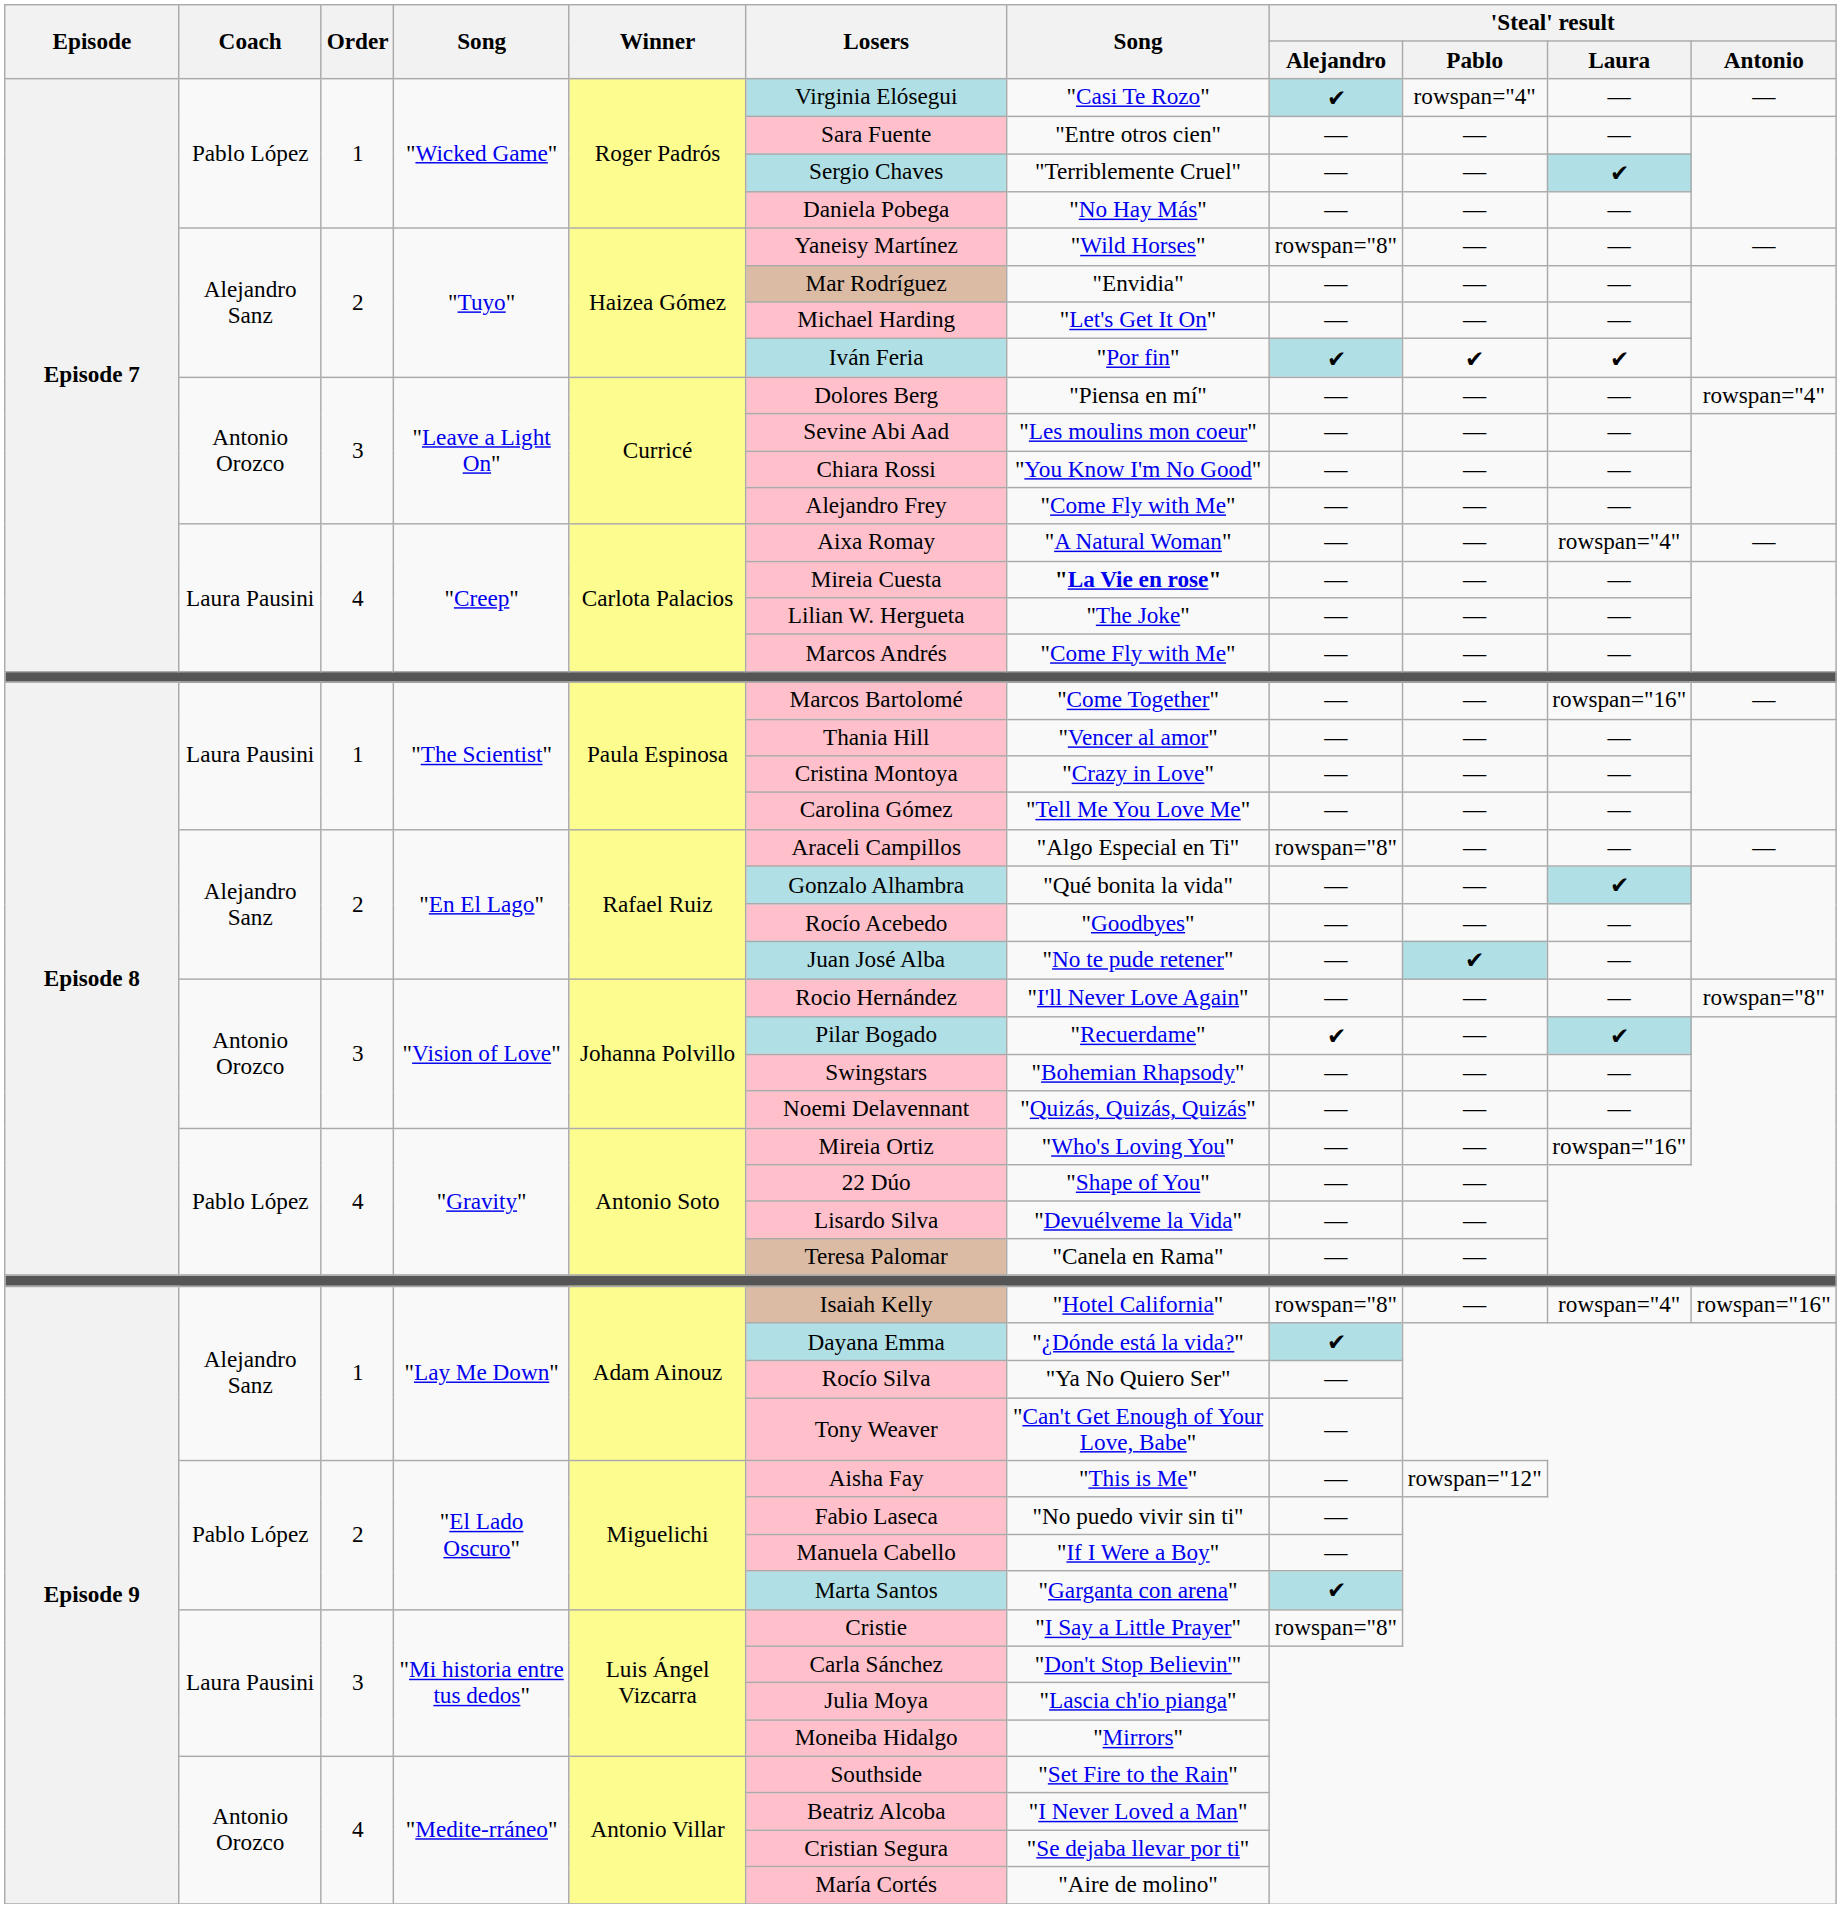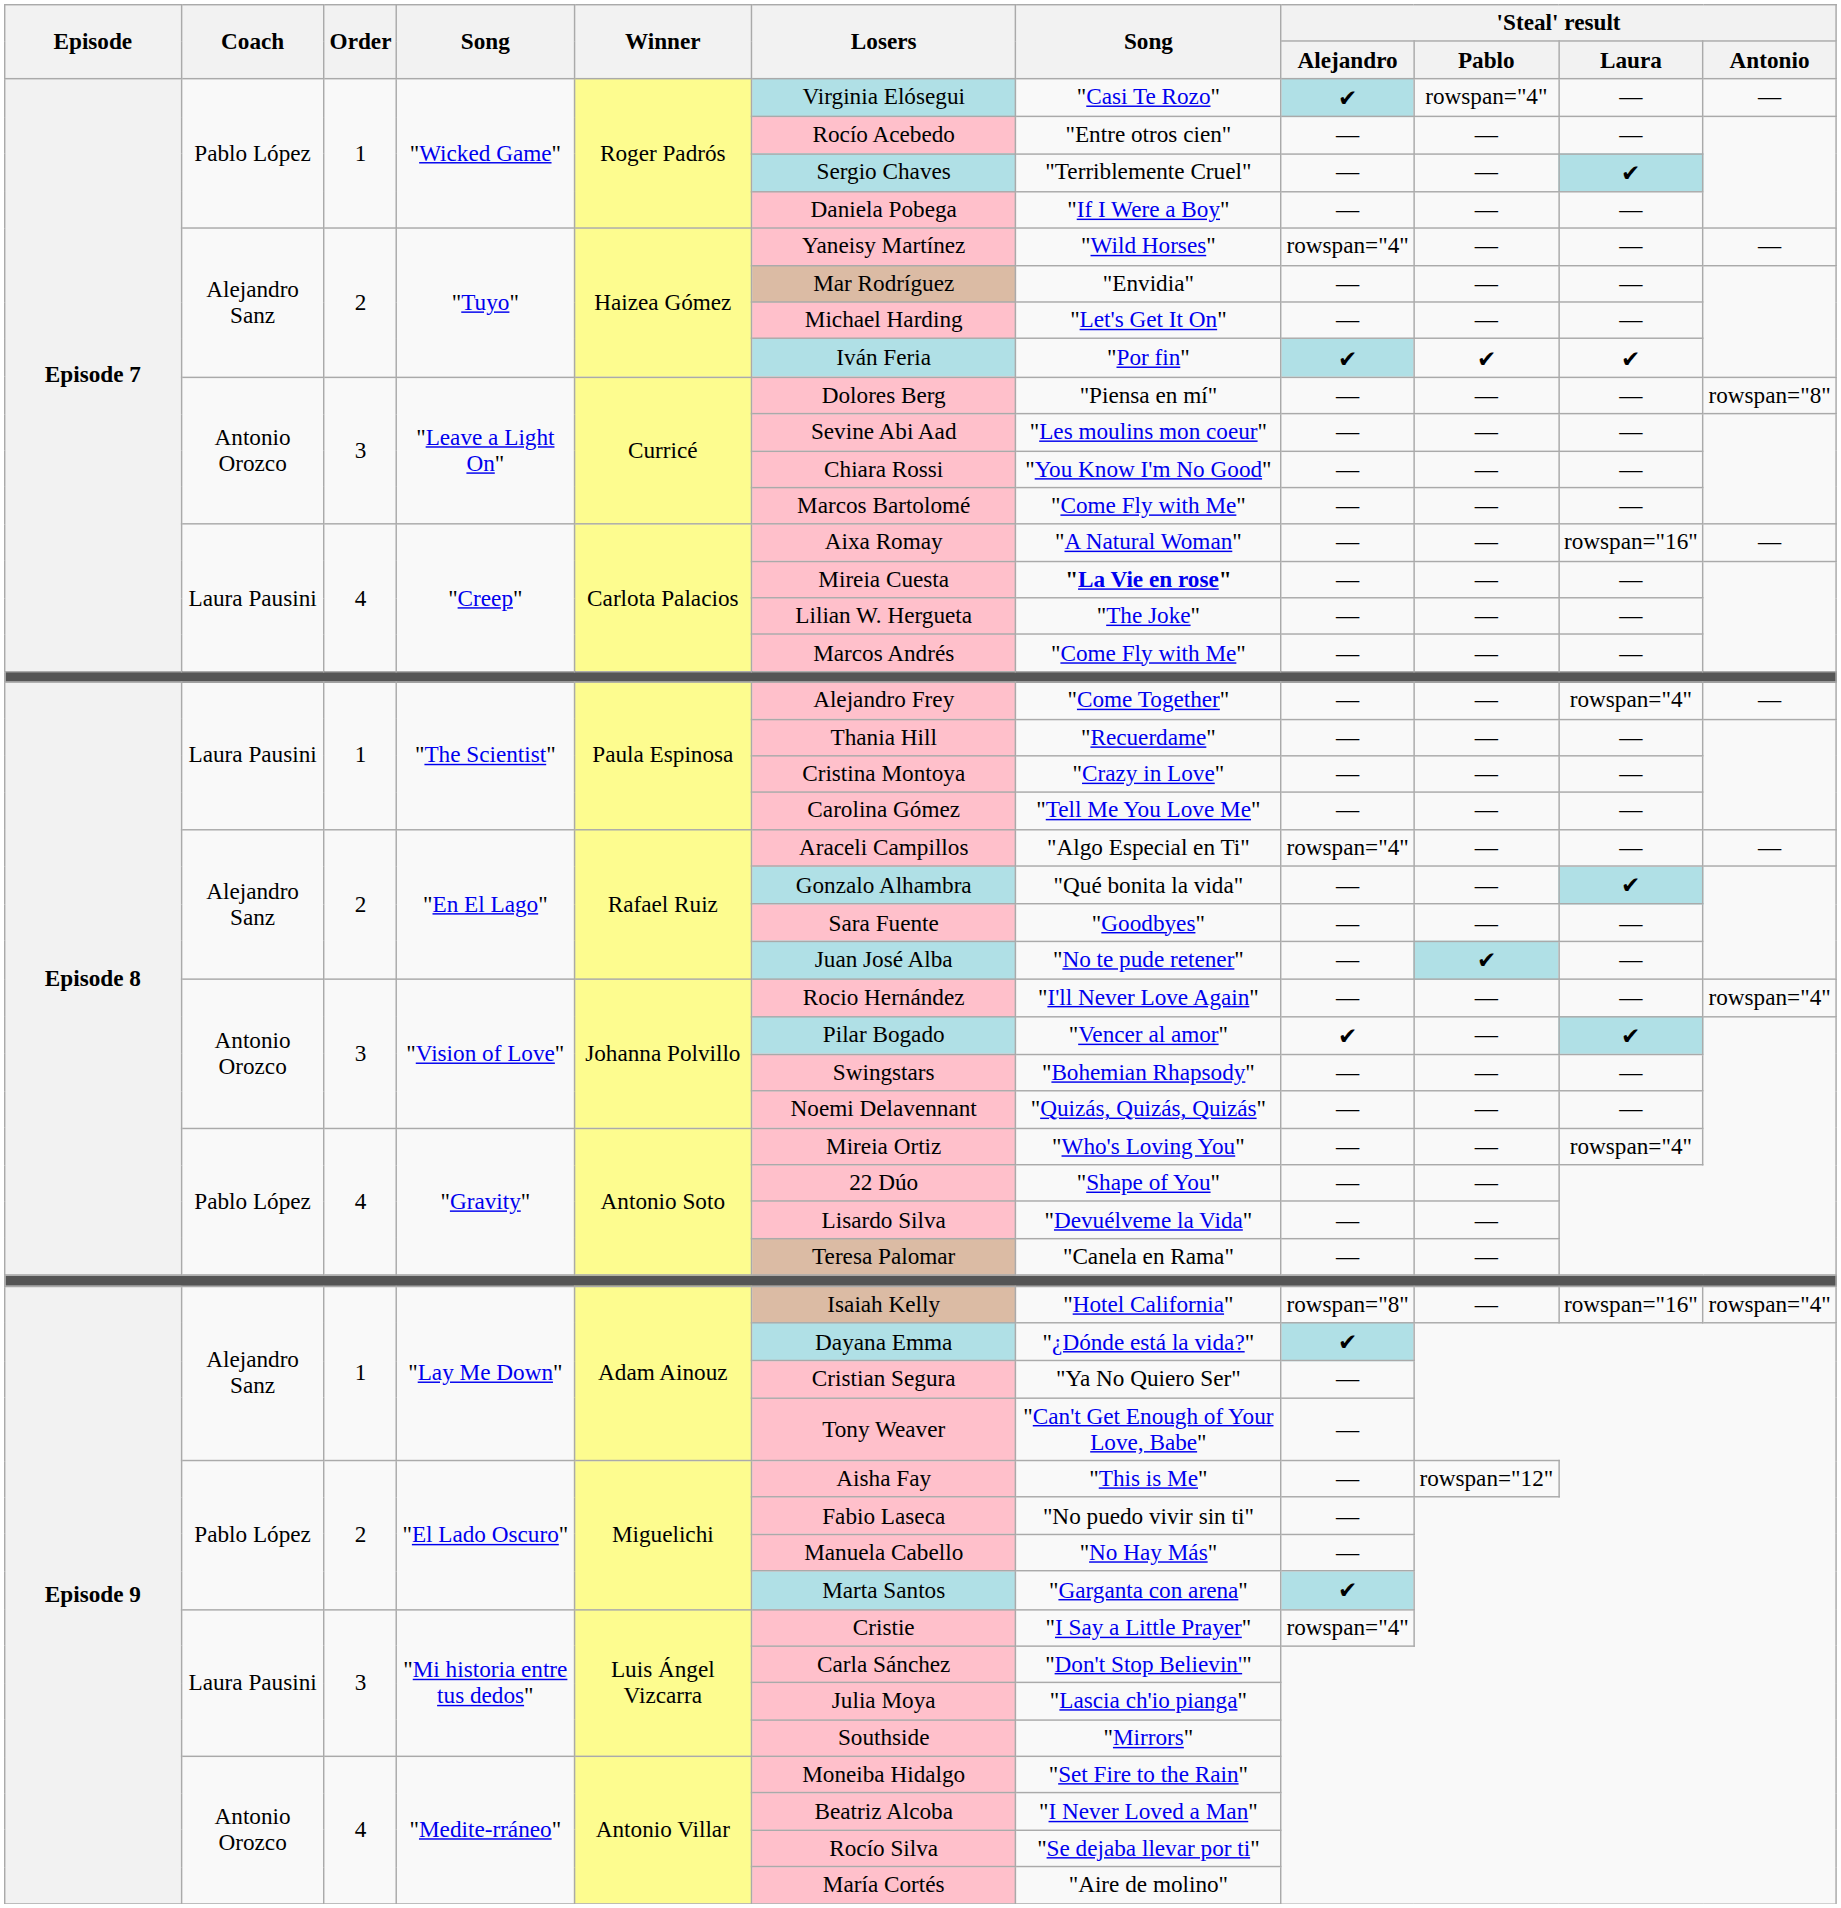(876, 134) Sara Fuente -> (884, 134) Rocío Acebedo
(1138, 209) "No Hay Más" -> (1148, 209) "If I Were a Boy"
(1336, 246) rowspan="8" -> (1348, 246) rowspan="4"
(1764, 395) rowspan="4" -> (1770, 395) rowspan="8"
(876, 505) Alejandro Frey -> (884, 505) Marcos Bartolomé
(1619, 542) rowspan="4" -> (1631, 542) rowspan="16"
(876, 700) Marcos Bartolomé -> (884, 700) Alejandro Frey
(1619, 700) rowspan="16" -> (1631, 700) rowspan="4"
(1138, 737) "Vencer al amor" -> (1148, 737) "Recuerdame"
(1336, 847) rowspan="8" -> (1348, 847) rowspan="4"
(876, 922) Rocío Acebedo -> (884, 922) Sara Fuente
(1764, 997) rowspan="8" -> (1770, 997) rowspan="4"
(1138, 1034) "Recuerdame" -> (1148, 1034) "Vencer al amor"
(1619, 1146) rowspan="16" -> (1631, 1146) rowspan="4"
(1619, 1303) rowspan="4" -> (1631, 1303) rowspan="16"
(1764, 1303) rowspan="16" -> (1770, 1303) rowspan="4"
(876, 1379) Rocío Silva -> (884, 1379) Cristian Segura
(1138, 1552) "If I Were a Boy" -> (1148, 1552) "No Hay Más"
(1336, 1627) rowspan="8" -> (1348, 1627) rowspan="4"
(876, 1737) Moneiba Hidalgo -> (884, 1737) Southside
(876, 1774) Southside -> (884, 1774) Moneiba Hidalgo
(876, 1848) Cristian Segura -> (884, 1848) Rocío Silva
